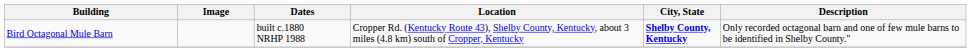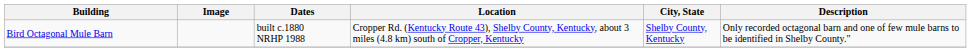(678, 33) bold -> (676, 33) normal
